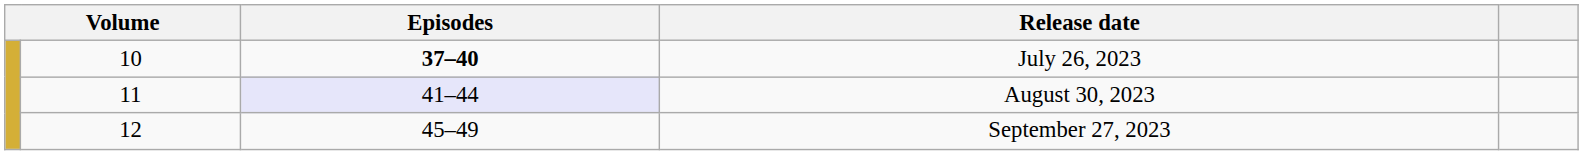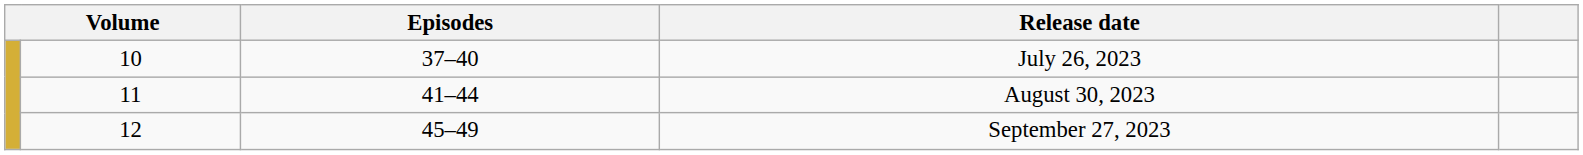(450, 58) bold -> (450, 58) normal
(450, 94) lavender background -> (450, 94) no background
